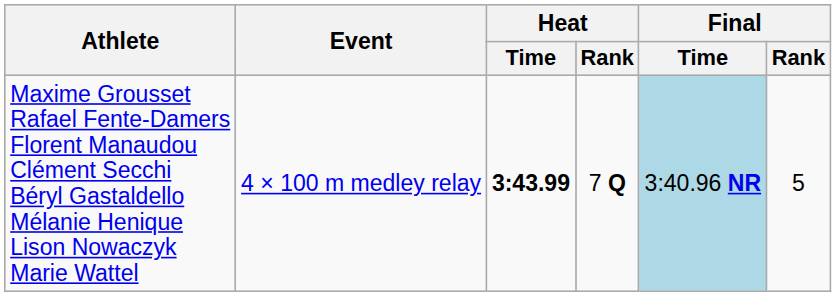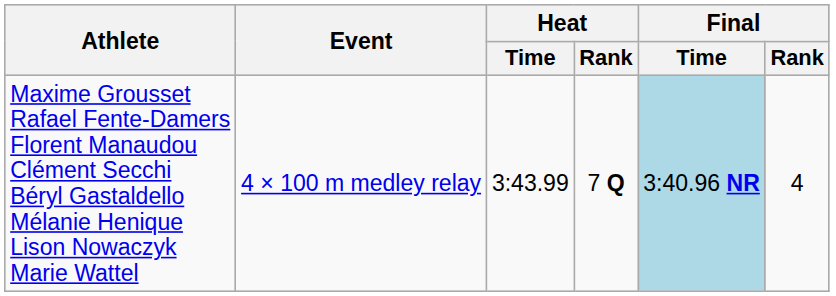(531, 184) bold -> (530, 184) normal
(798, 184) 5 -> (797, 184) 4
